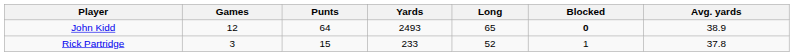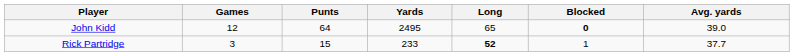(410, 28) 2493 -> (410, 28) 2495
(716, 28) 38.9 -> (716, 28) 39.0
(490, 43) normal -> (490, 43) bold
(716, 43) 37.8 -> (716, 43) 37.7
